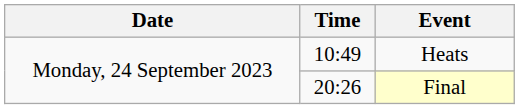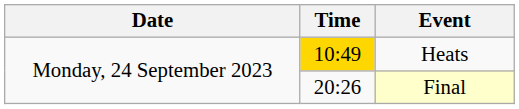(338, 53) no background -> (338, 53) gold background
